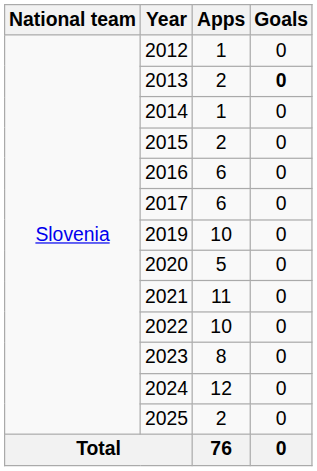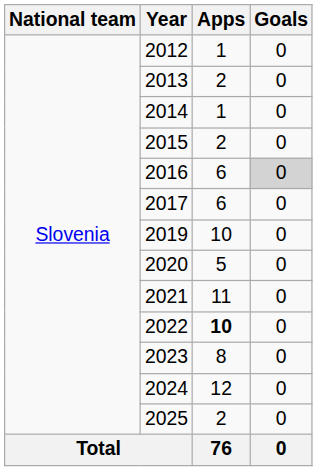(281, 81) bold -> (281, 81) normal
(281, 173) no background -> (281, 173) lightgrey background
(221, 326) normal -> (221, 326) bold
